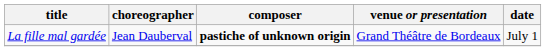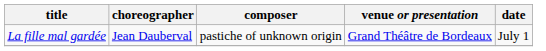(275, 35) bold -> (271, 35) normal
